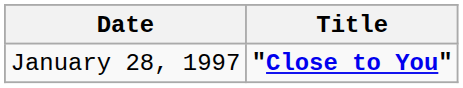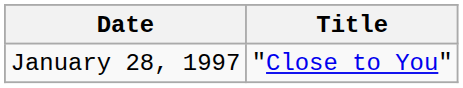(352, 63) bold -> (352, 63) normal
